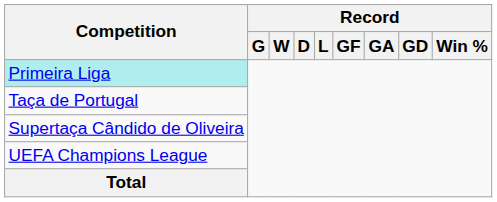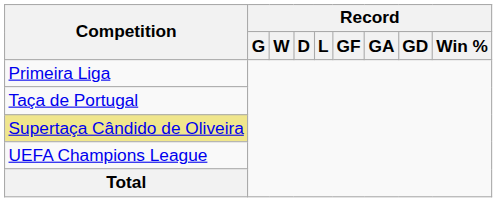(59, 73) paleturquoise background -> (59, 73) no background
(126, 127) no background -> (126, 127) khaki background
